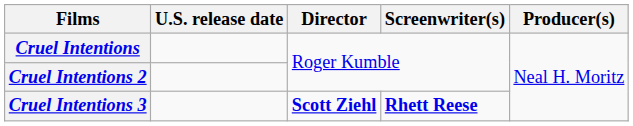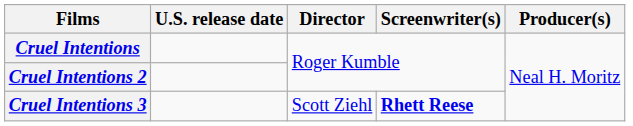(334, 105) bold -> (332, 105) normal
